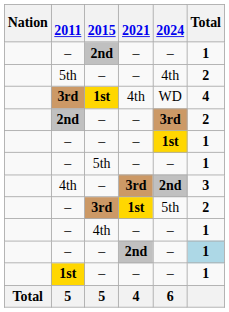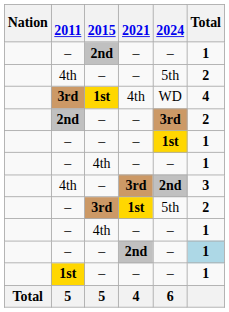(68, 75) 5th -> (68, 75) 4th
(170, 75) 4th -> (170, 75) 5th
(102, 163) 5th -> (102, 163) 4th
